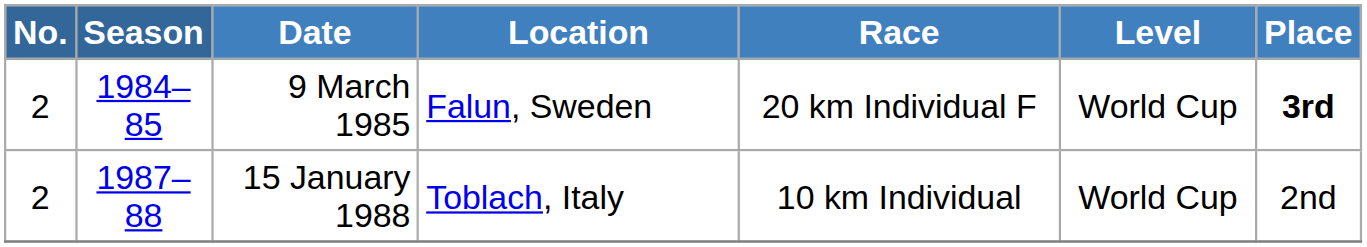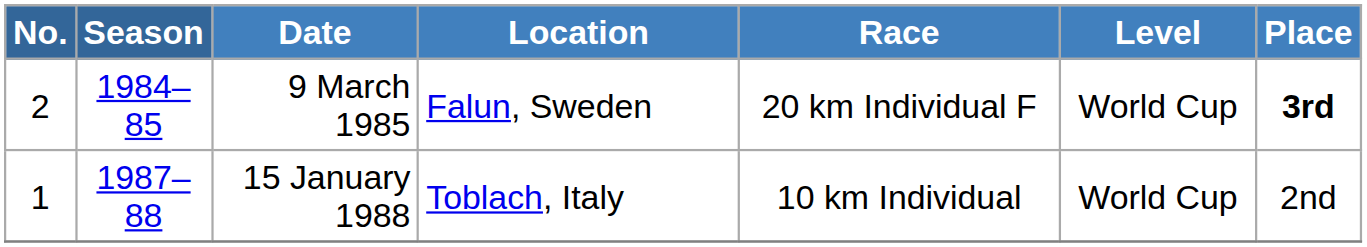(40, 196) 2 -> (40, 196) 1
